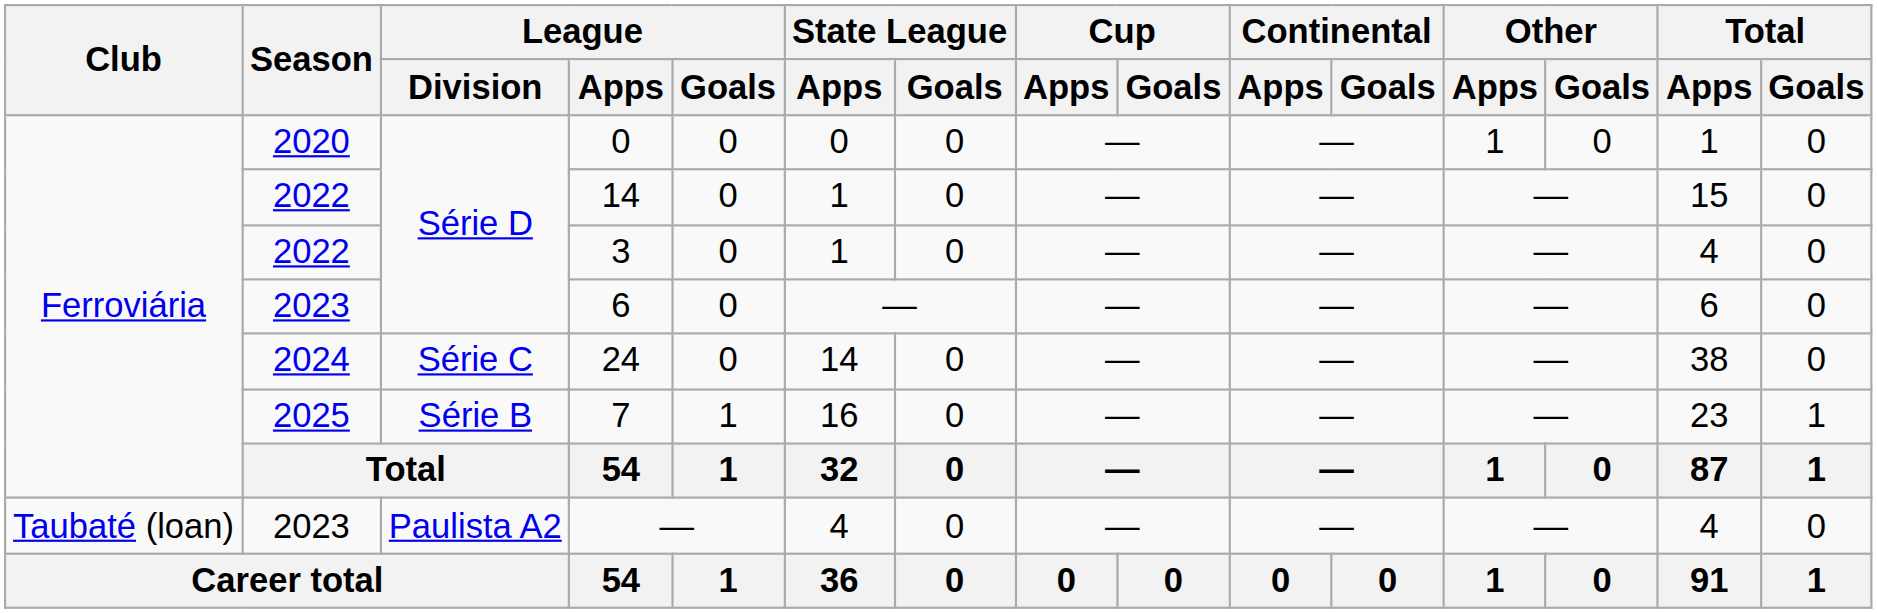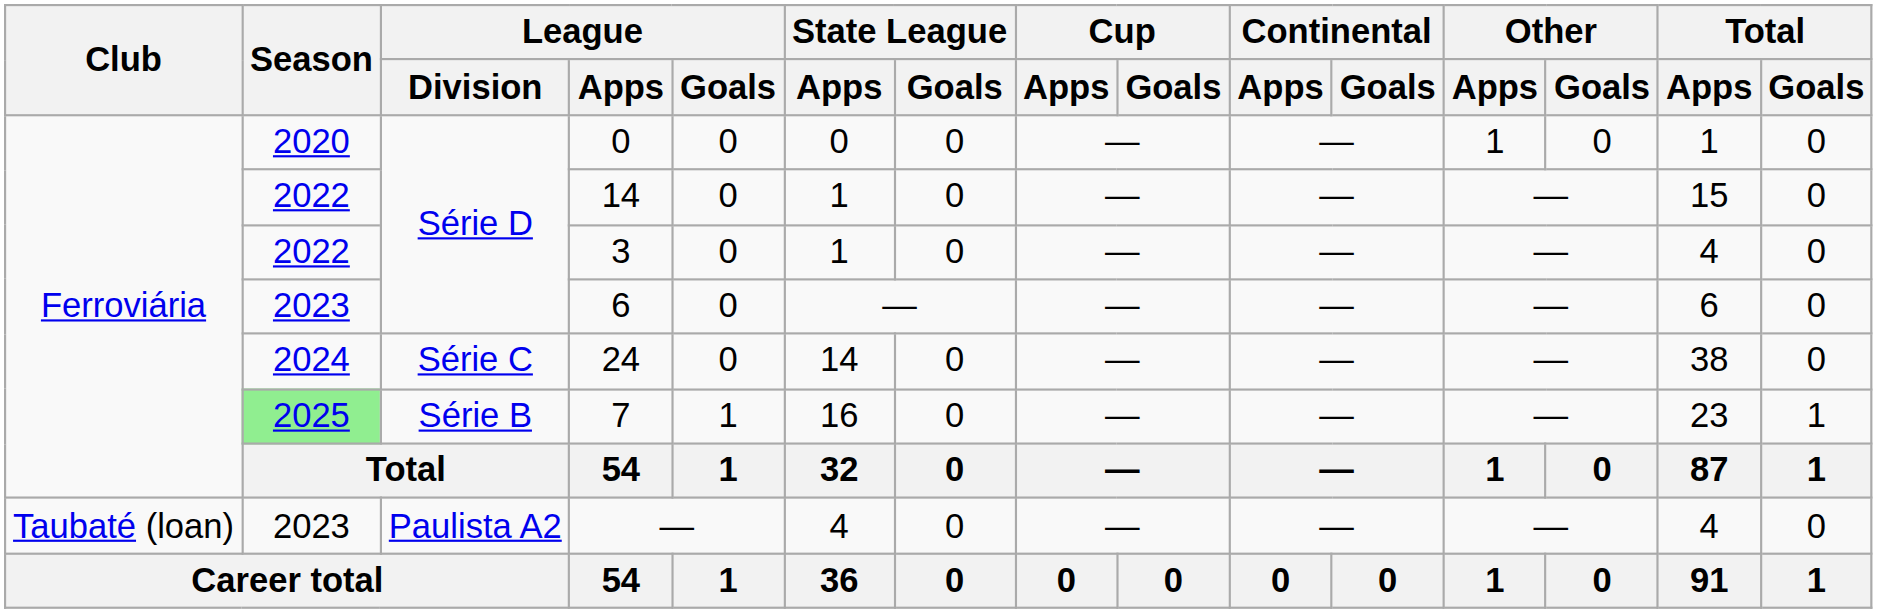(311, 415) no background -> (311, 415) lightgreen background
